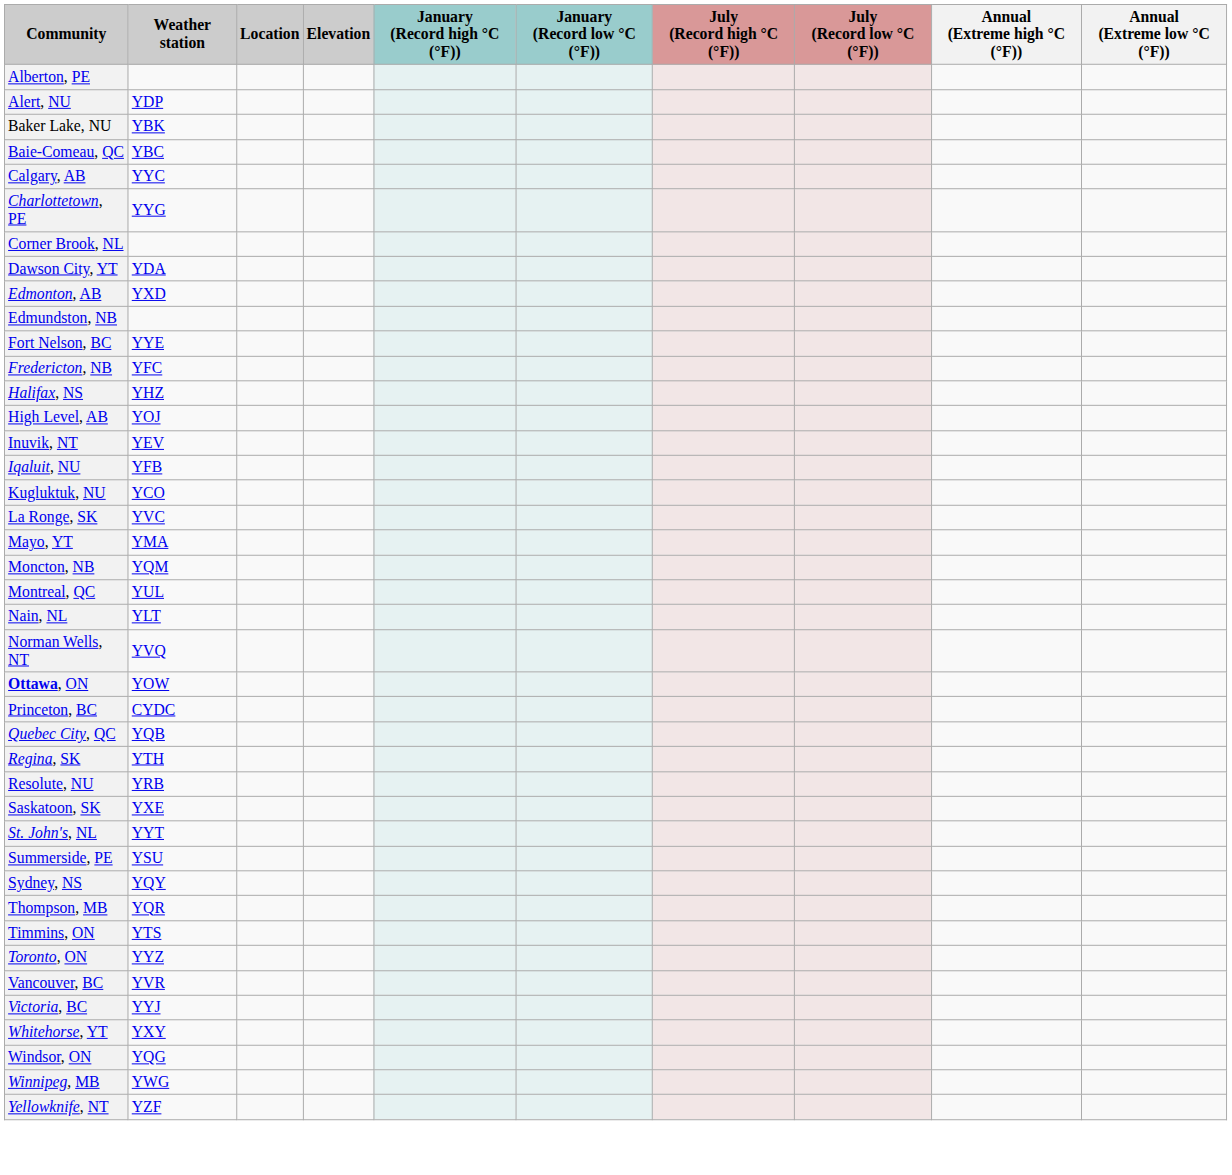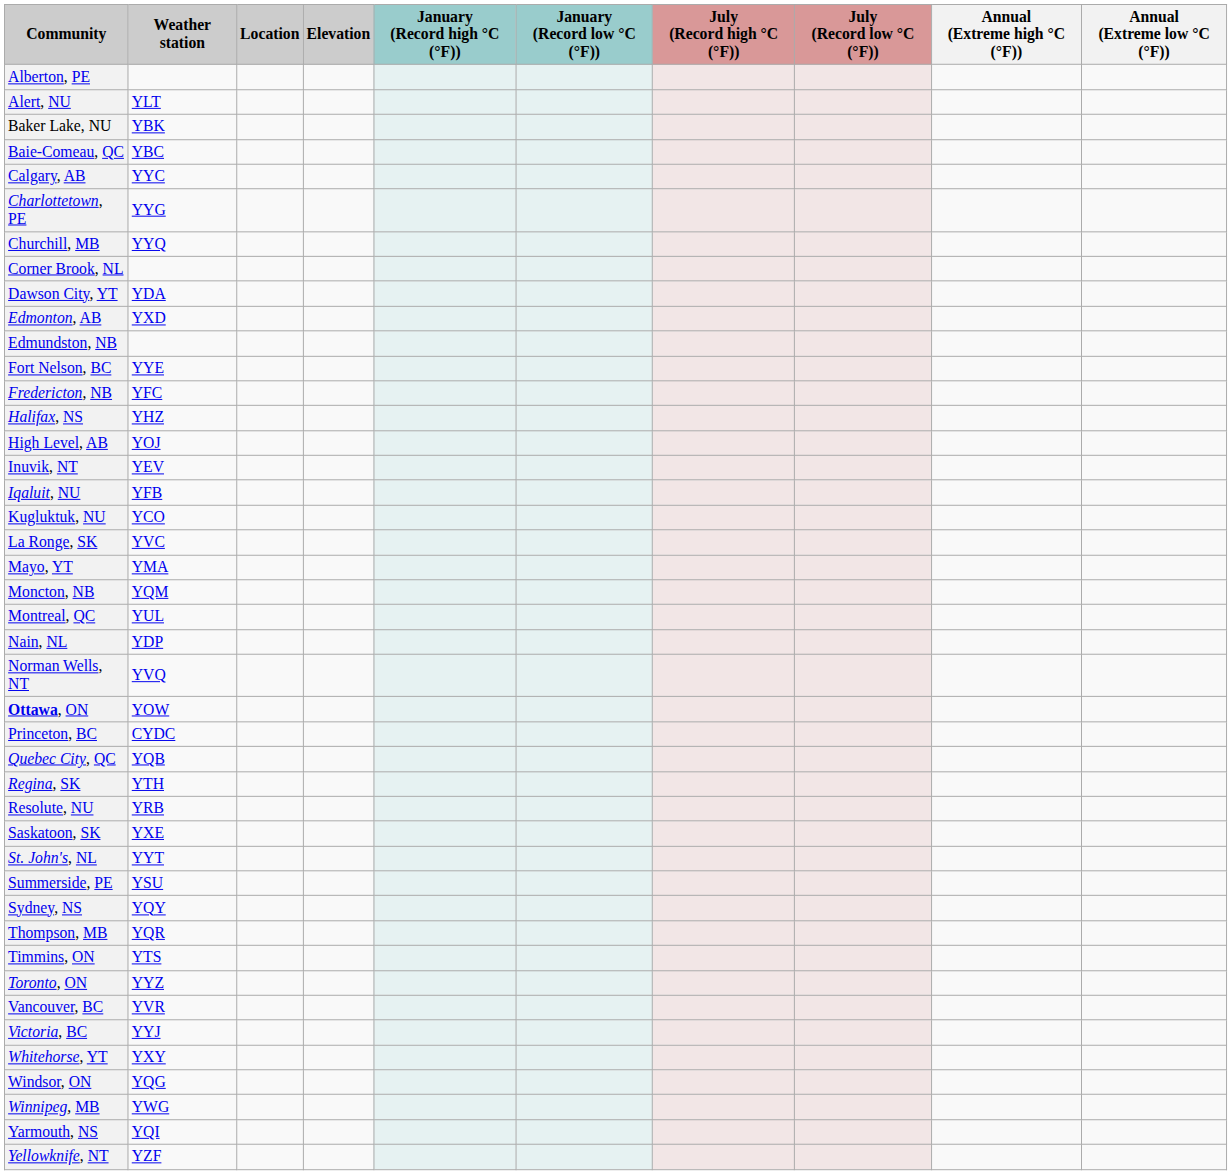(147, 101) YDP -> (146, 101) YLT
+ row: (54, 243)
(146, 616) YLT -> (147, 641) YDP
+ row: (53, 1131)
